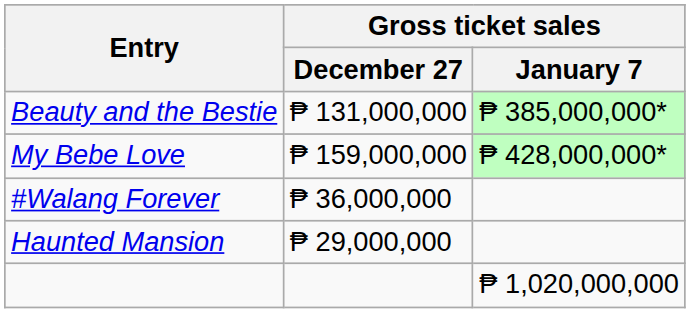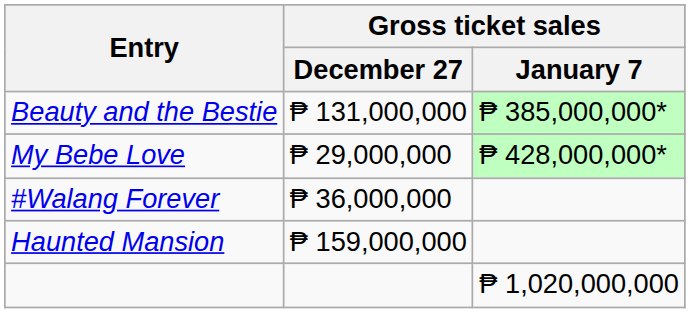(378, 155) ₱ 159,000,000 -> (371, 155) ₱ 29,000,000
(371, 241) ₱ 29,000,000 -> (378, 241) ₱ 159,000,000
